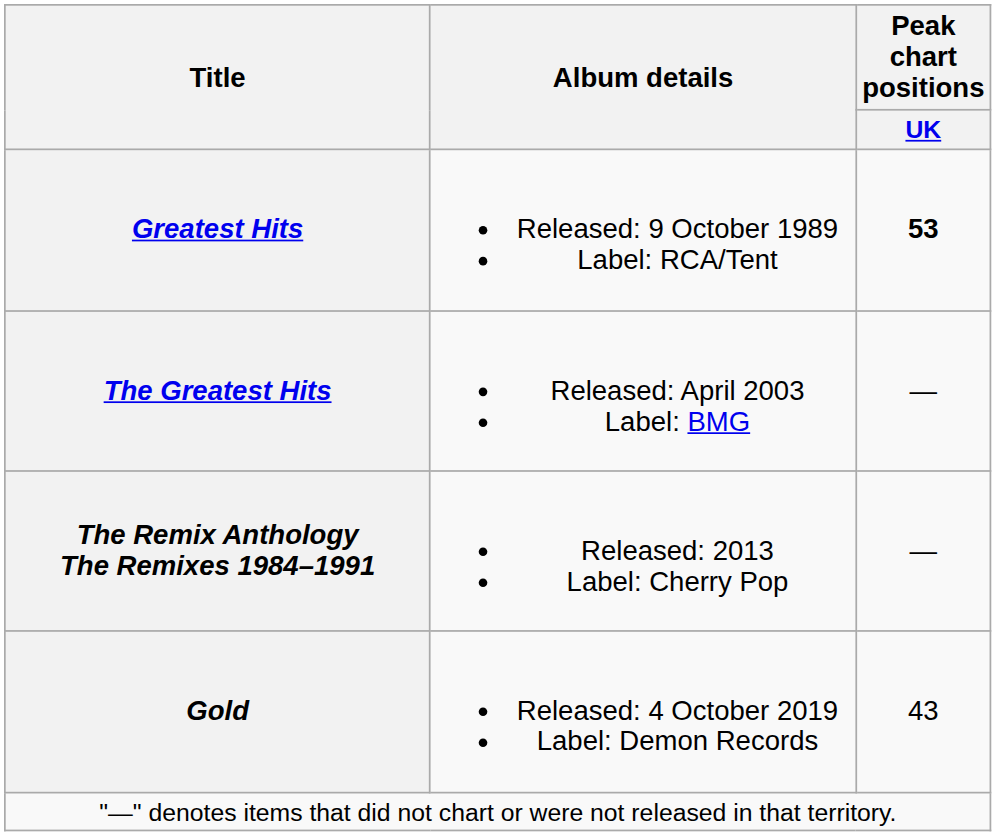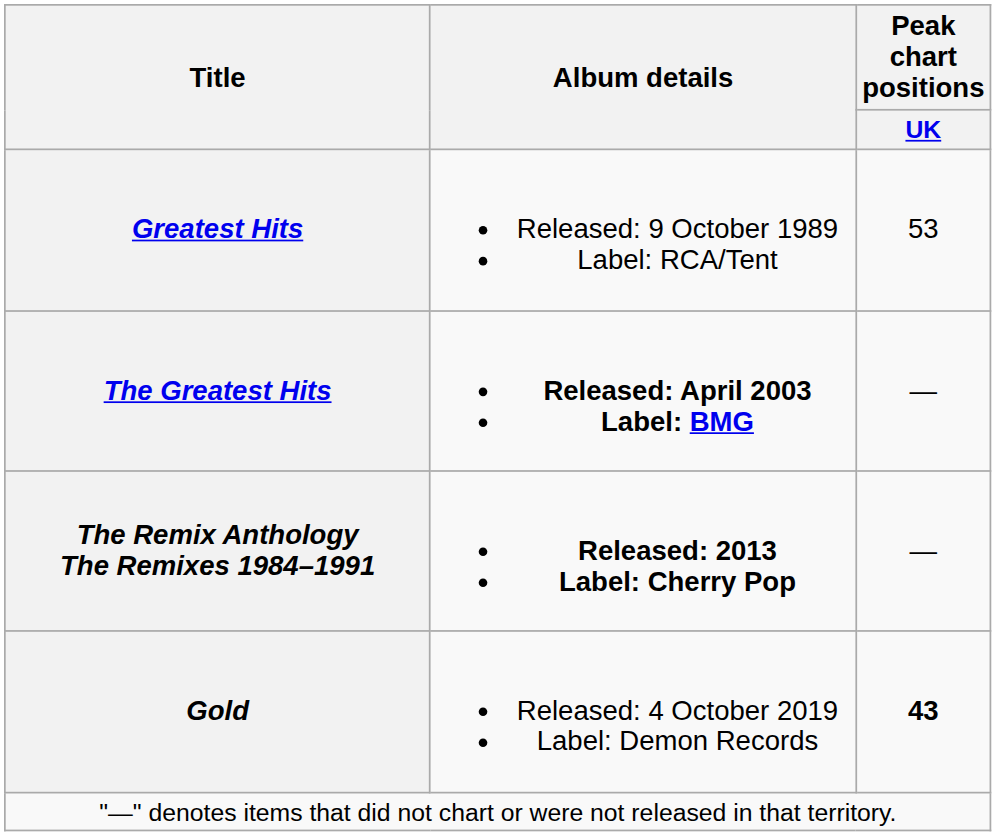(923, 229) bold -> (923, 229) normal
(643, 406) normal -> (643, 406) bold
(643, 567) normal -> (643, 567) bold
(923, 711) normal -> (923, 711) bold
